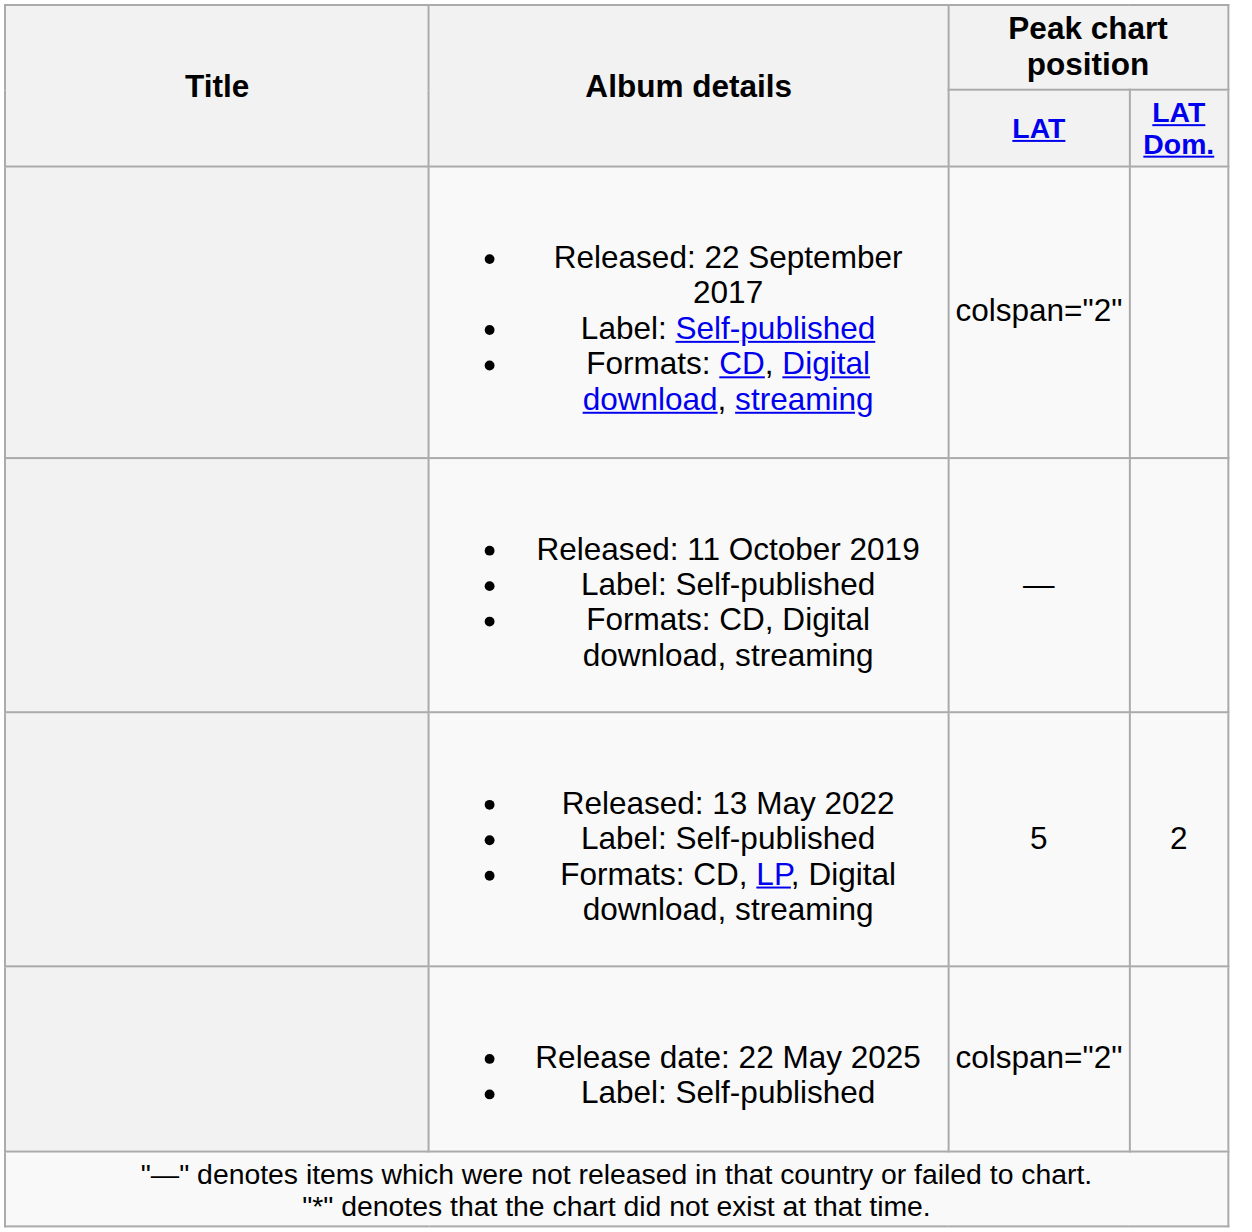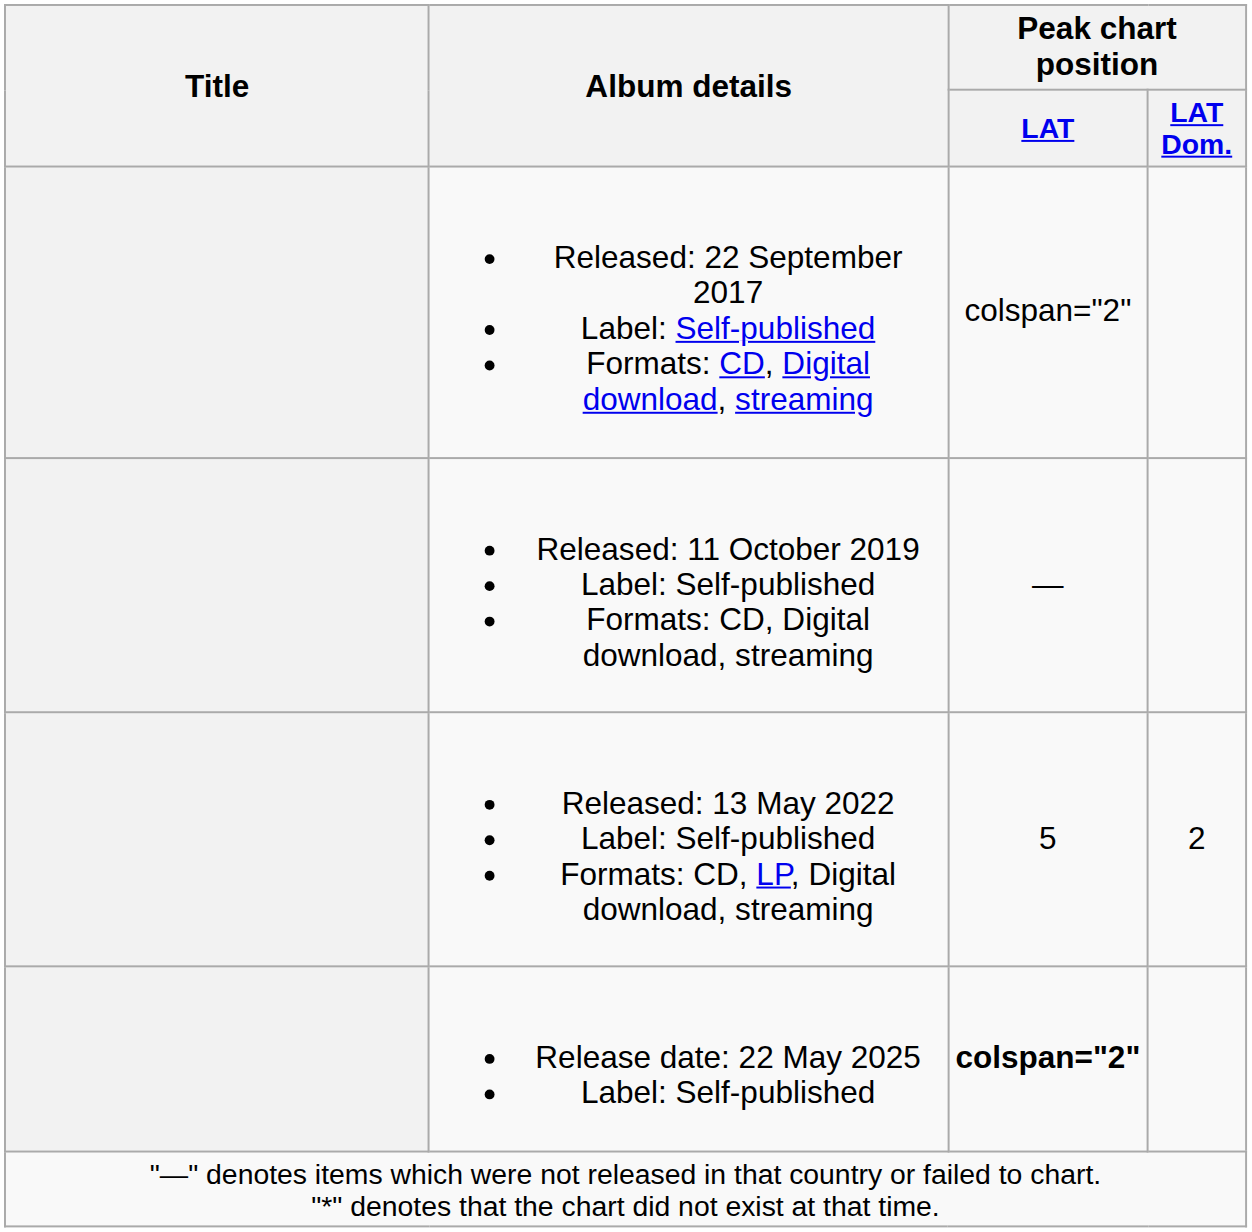(1039, 1058) normal -> (1048, 1058) bold
